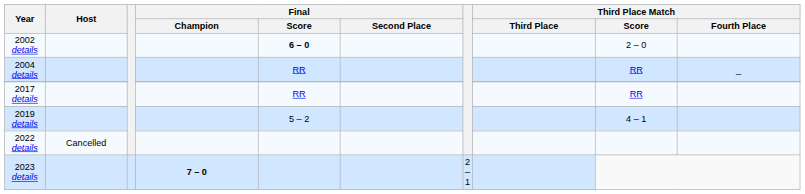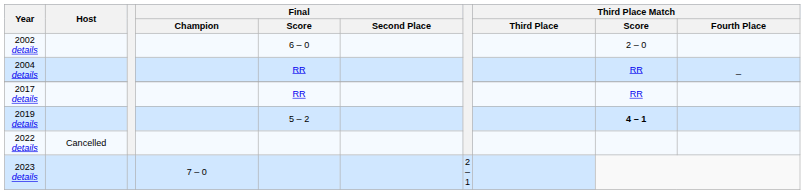(299, 46) bold -> (299, 46) normal
(636, 119) normal -> (636, 119) bold
(197, 173) bold -> (197, 173) normal
